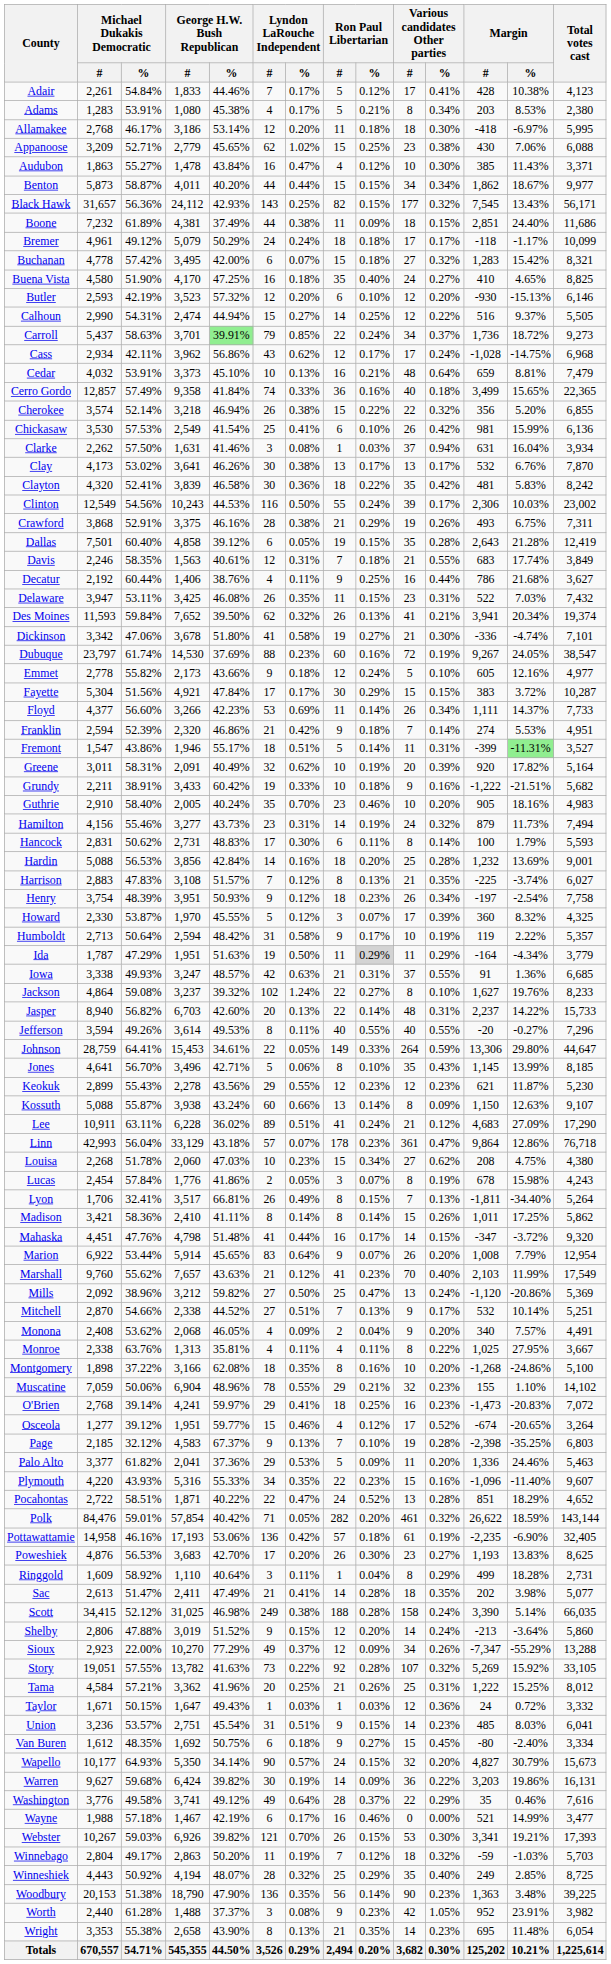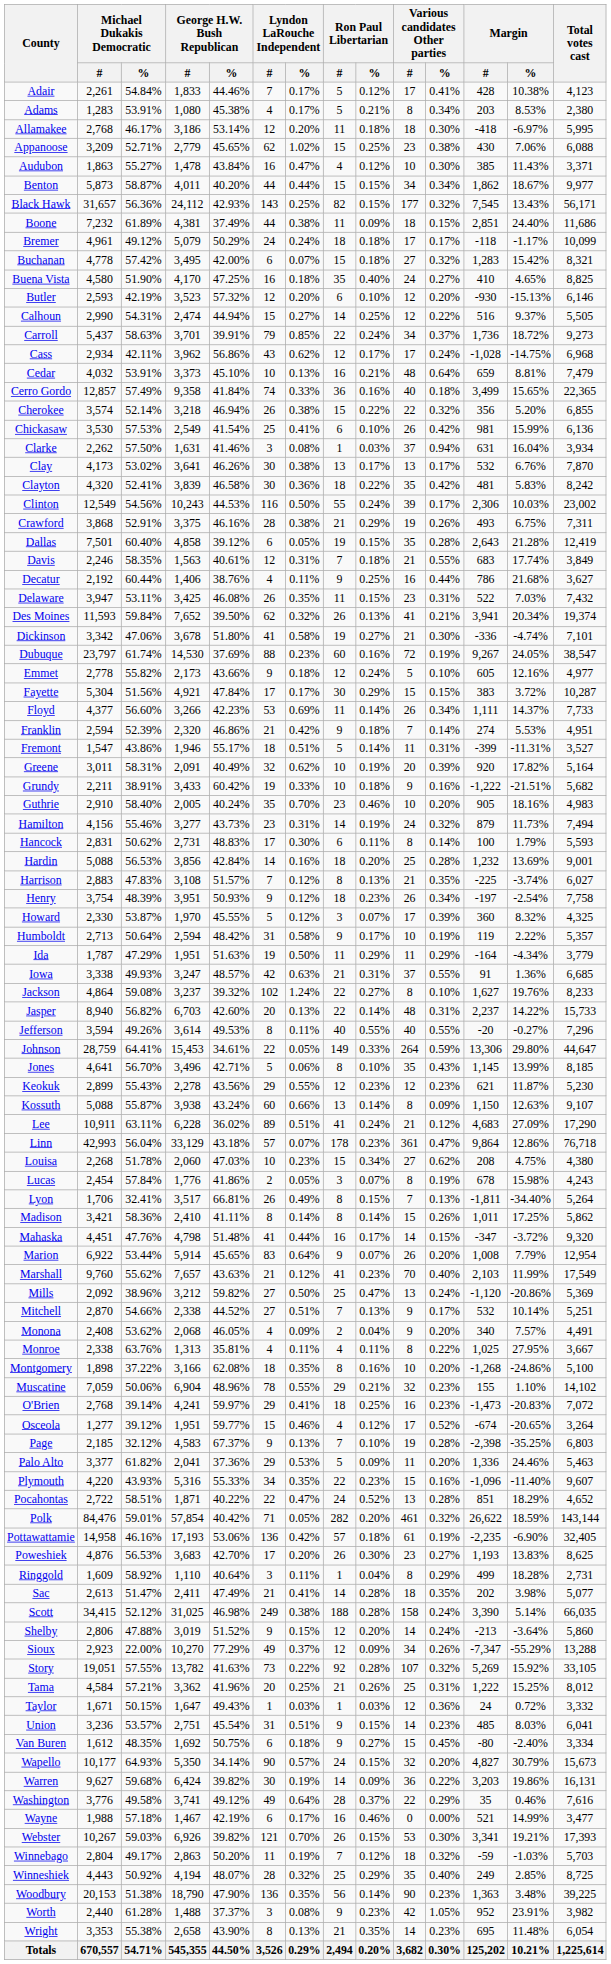(231, 335) lightgreen background -> (231, 335) no background
(531, 748) lightgreen background -> (531, 748) no background
(375, 955) lightgrey background -> (375, 955) no background
